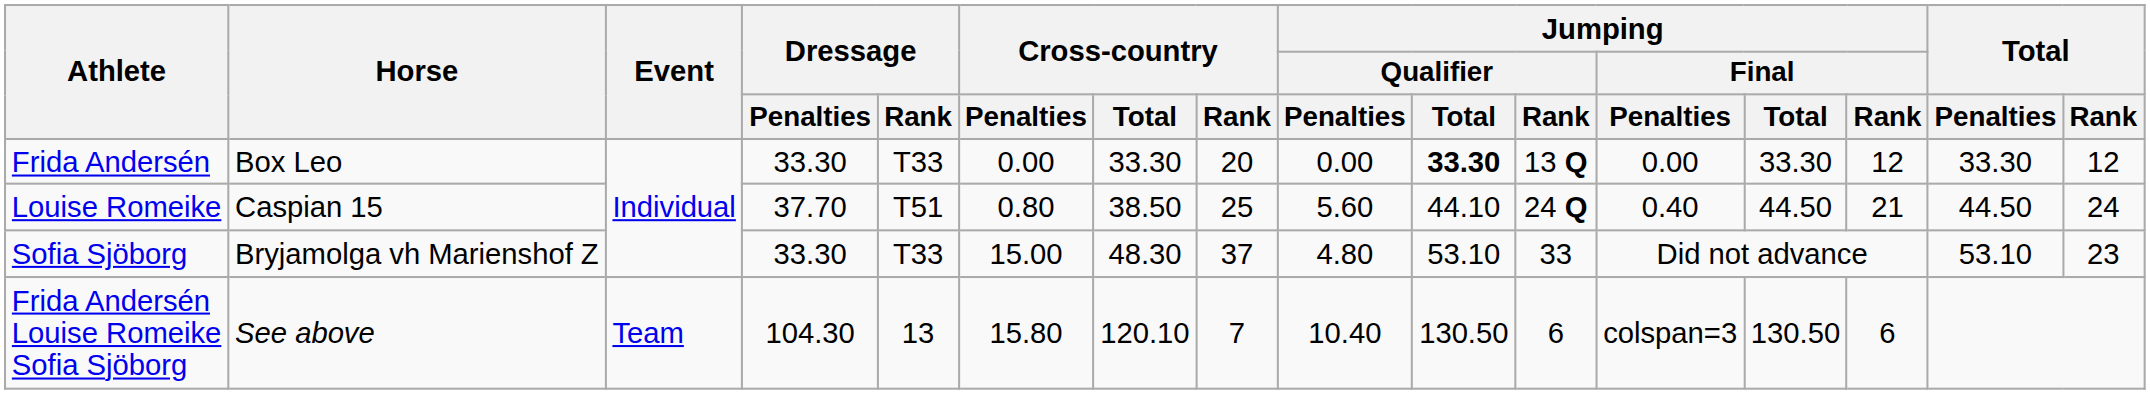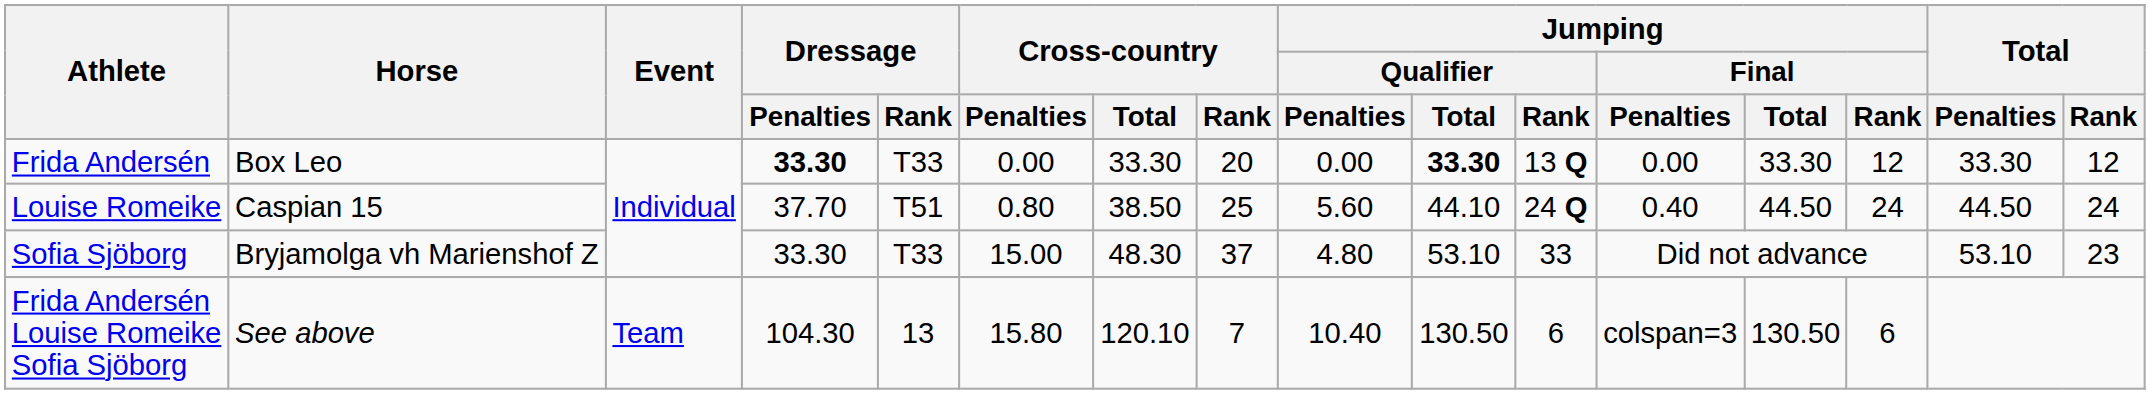(810, 162) normal -> (810, 162) bold
(1888, 208) 21 -> (1888, 208) 24
